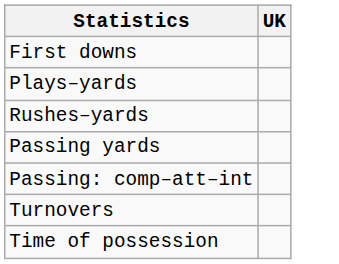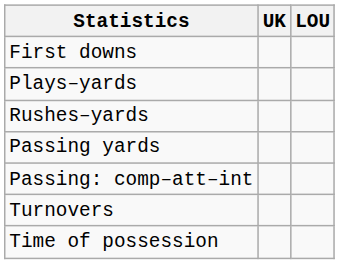+ column: (313, 21)
